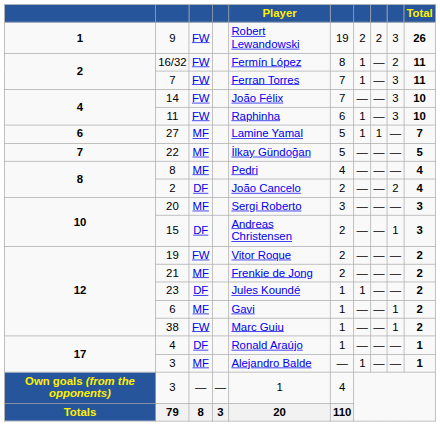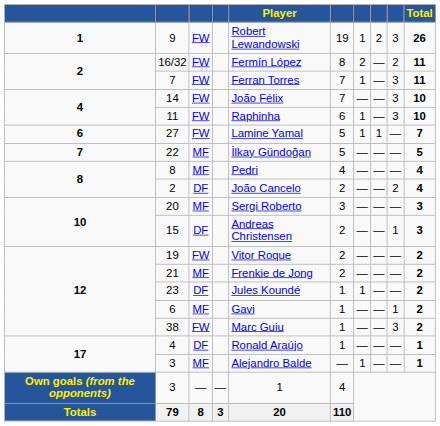(362, 37) 2 -> (362, 37) 1
(362, 62) 1 -> (362, 62) 2
(201, 134) MF -> (201, 134) FW
(395, 327) 1 -> (395, 327) 3
